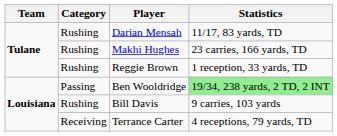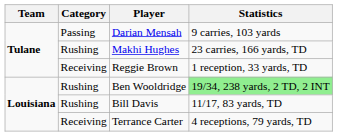(80, 31) Rushing -> (78, 31) Passing
(237, 31) 11/17, 83 yards, TD -> (236, 31) 9 carries, 103 yards
(80, 67) Rushing -> (84, 67) Receiving
(78, 85) Passing -> (80, 85) Rushing
(236, 103) 9 carries, 103 yards -> (237, 103) 11/17, 83 yards, TD
